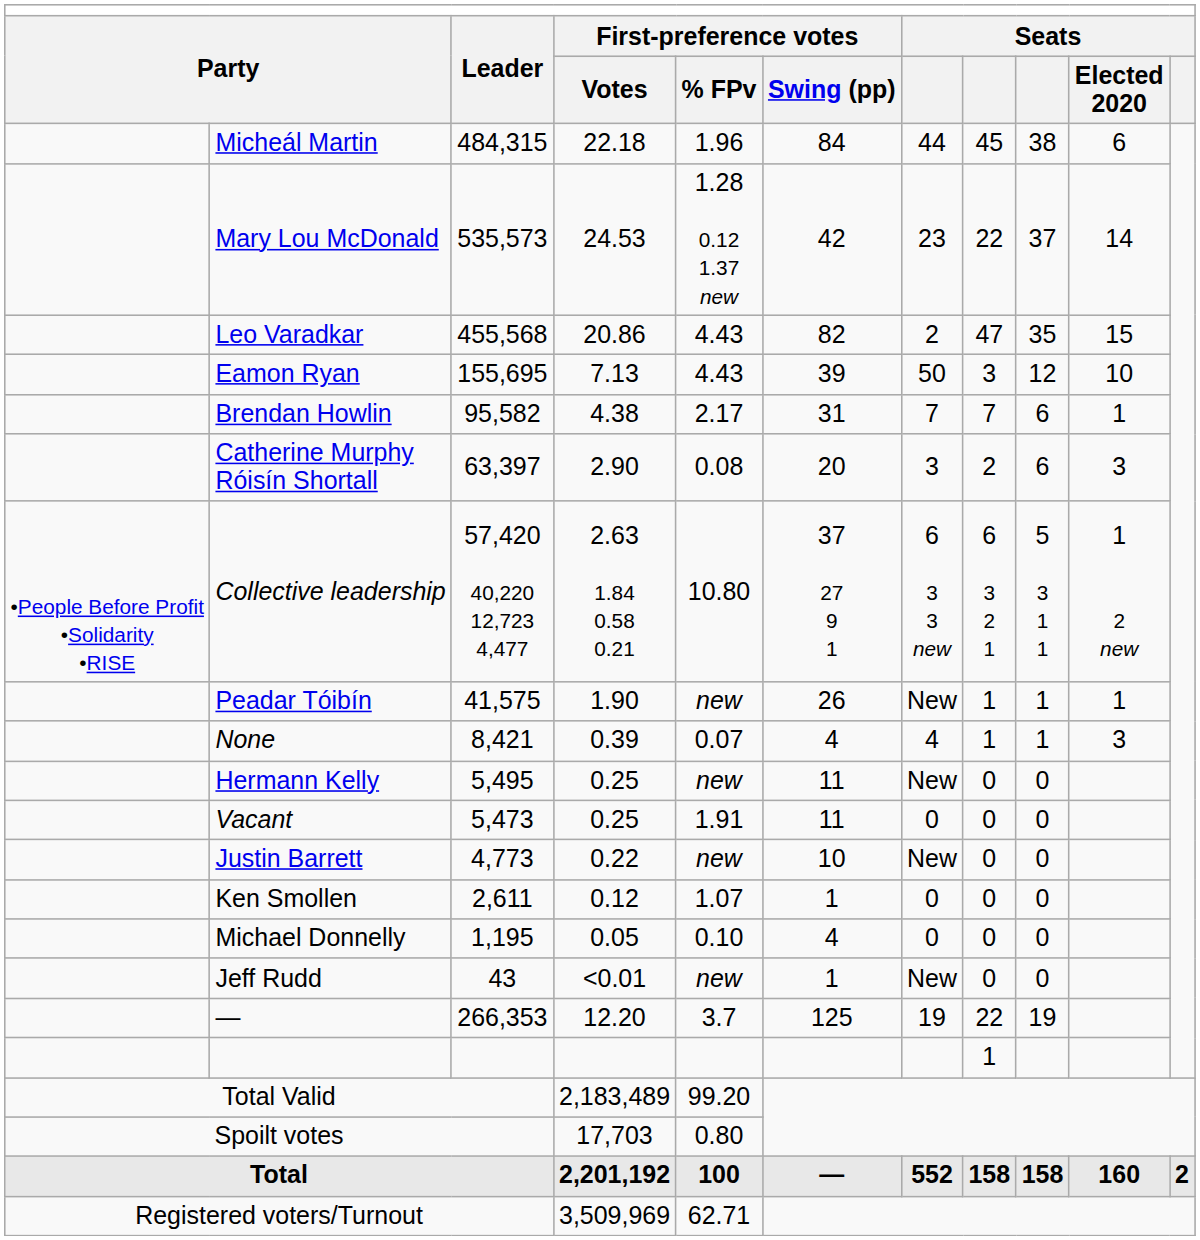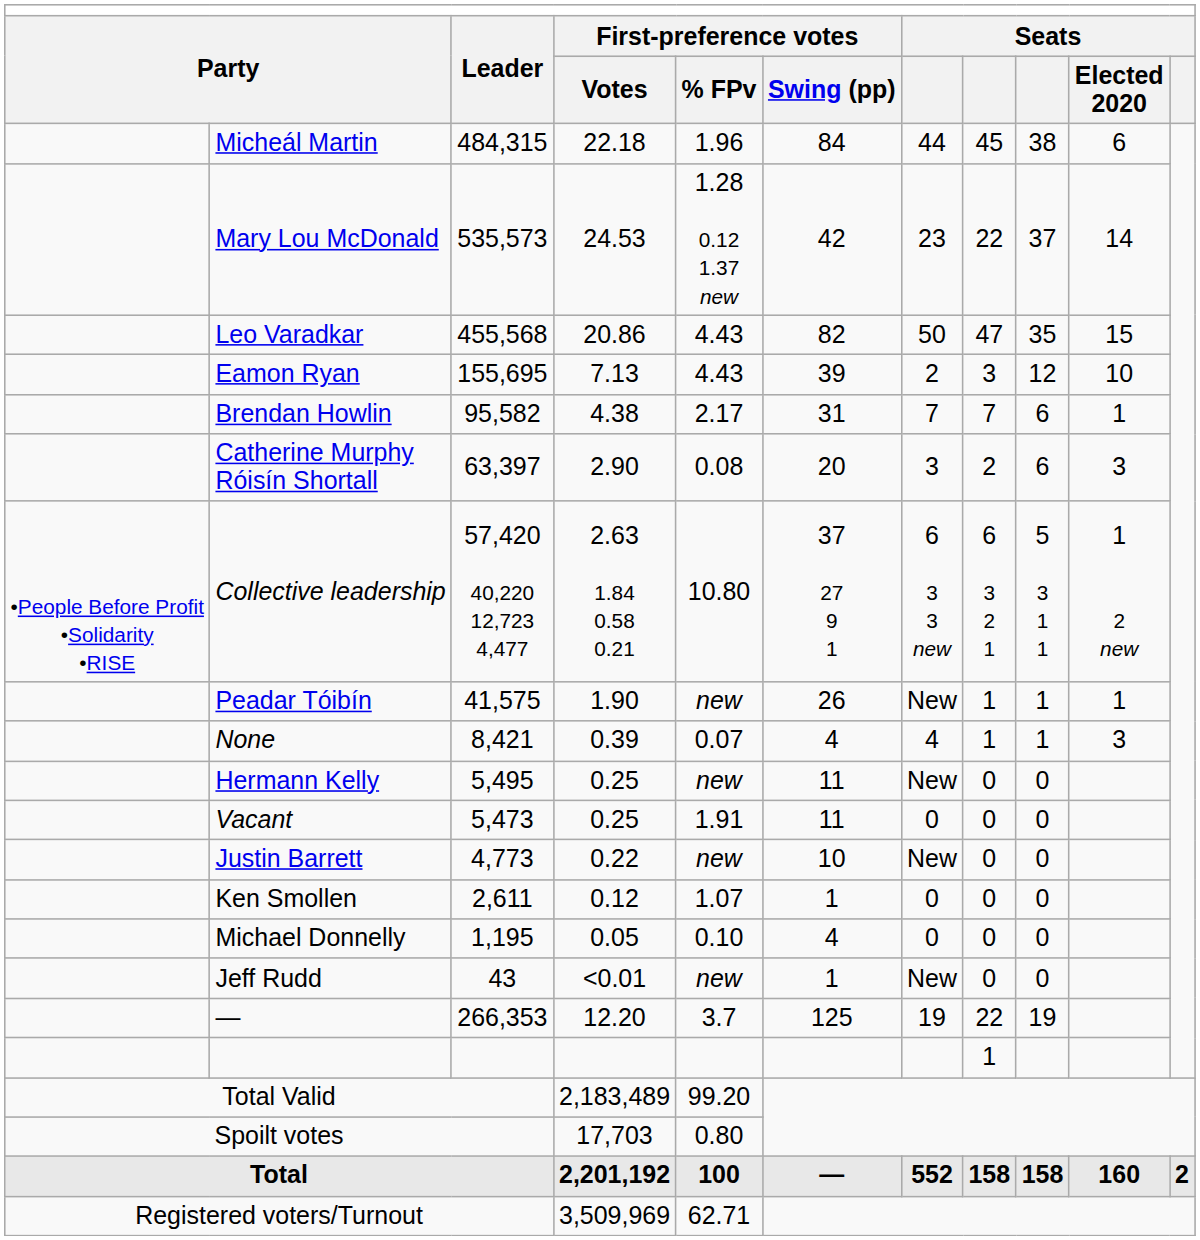(932, 334) 2 -> (932, 334) 50
(932, 374) 50 -> (932, 374) 2
